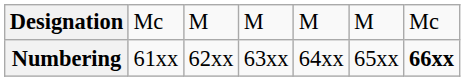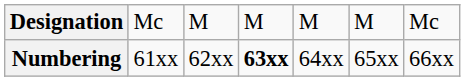(266, 57) normal -> (266, 57) bold
(431, 57) bold -> (431, 57) normal
